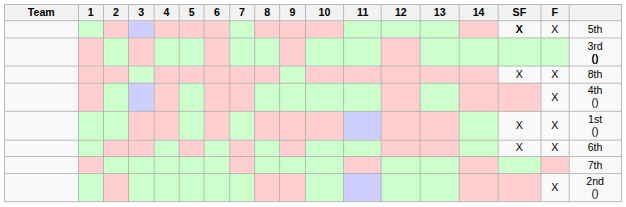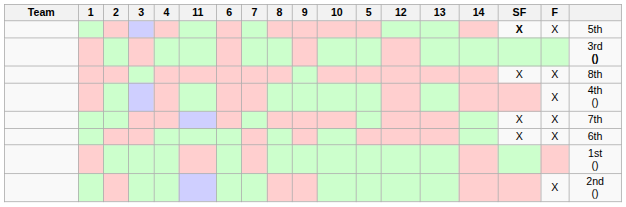columns swapped: (192, 12) <-> (363, 12)
(595, 125) 1st () -> (595, 119) 7th
(595, 164) 7th -> (595, 159) 1st ()
